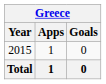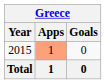(51, 50) no background -> (51, 50) lightsalmon background
